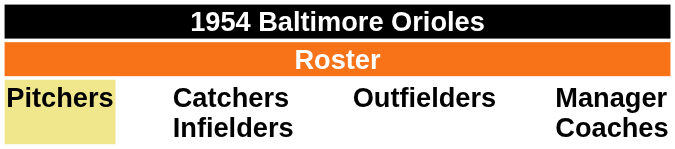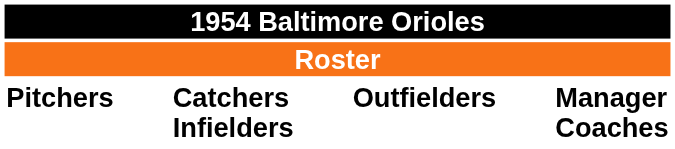(60, 97) khaki background -> (60, 97) no background
